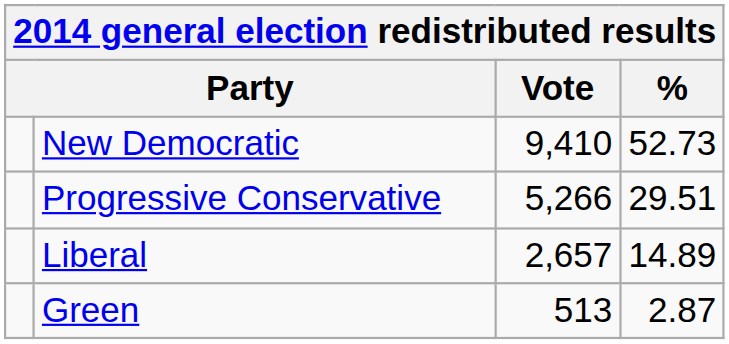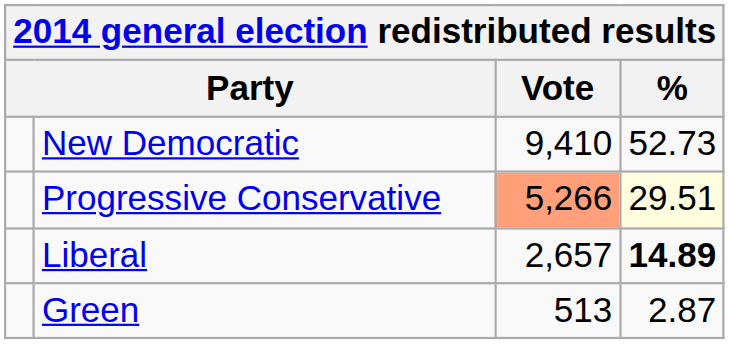(568, 198) no background -> (568, 198) lightsalmon background
(672, 198) no background -> (672, 198) lightyellow background
(672, 254) normal -> (672, 254) bold
